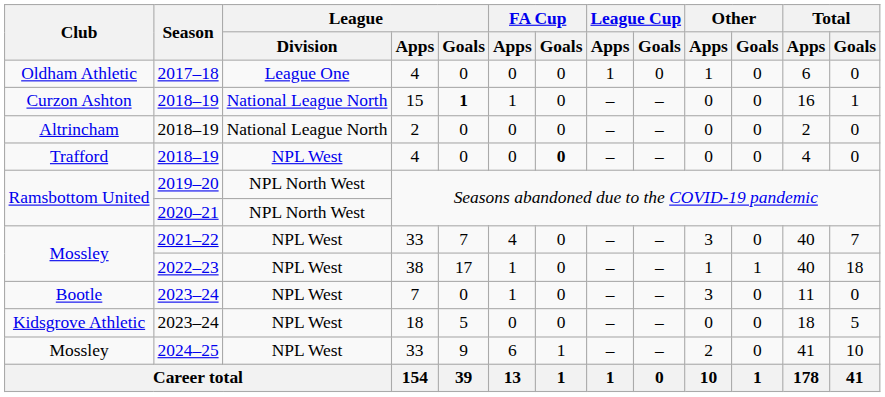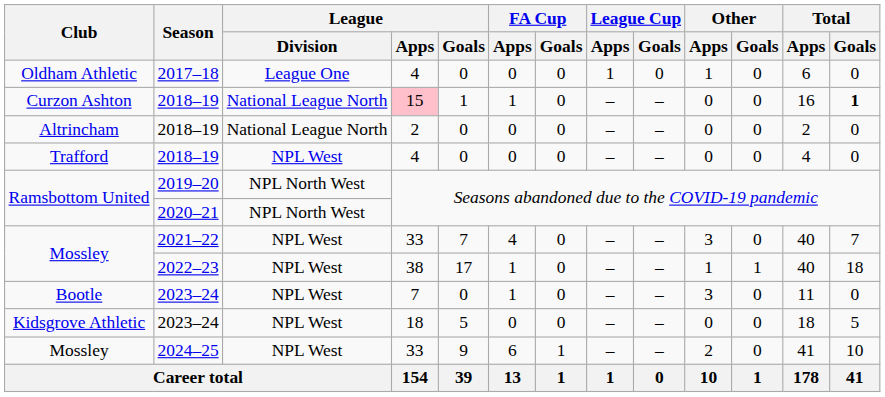(415, 101) no background -> (415, 101) pink background
(464, 101) bold -> (464, 101) normal
(855, 101) normal -> (855, 101) bold
(561, 156) bold -> (561, 156) normal
